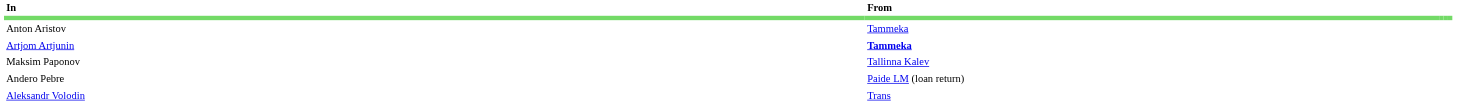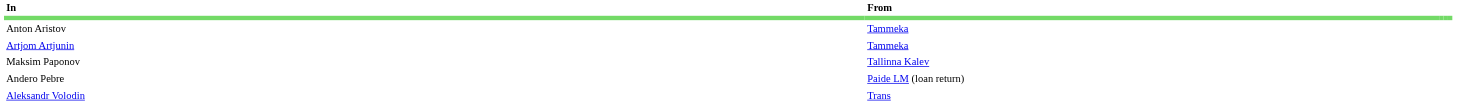(889, 45) bold -> (888, 45) normal
